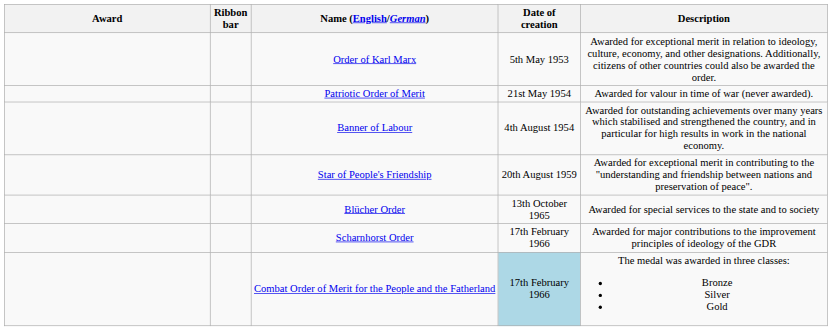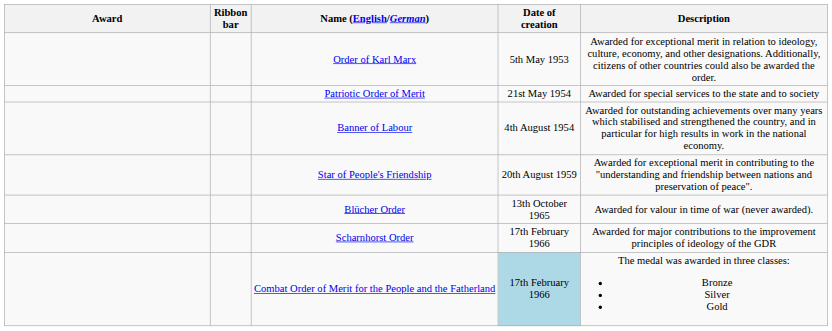(704, 93) Awarded for valour in time of war (never awarded). -> (704, 93) Awarded for special services to the state and to society
(704, 209) Awarded for special services to the state and to society -> (704, 209) Awarded for valour in time of war (never awarded).
